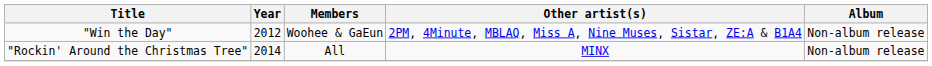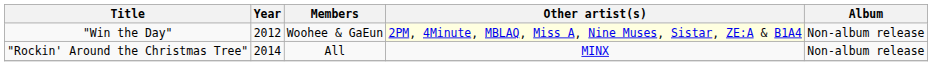(595, 32) no background -> (595, 32) lightyellow background
